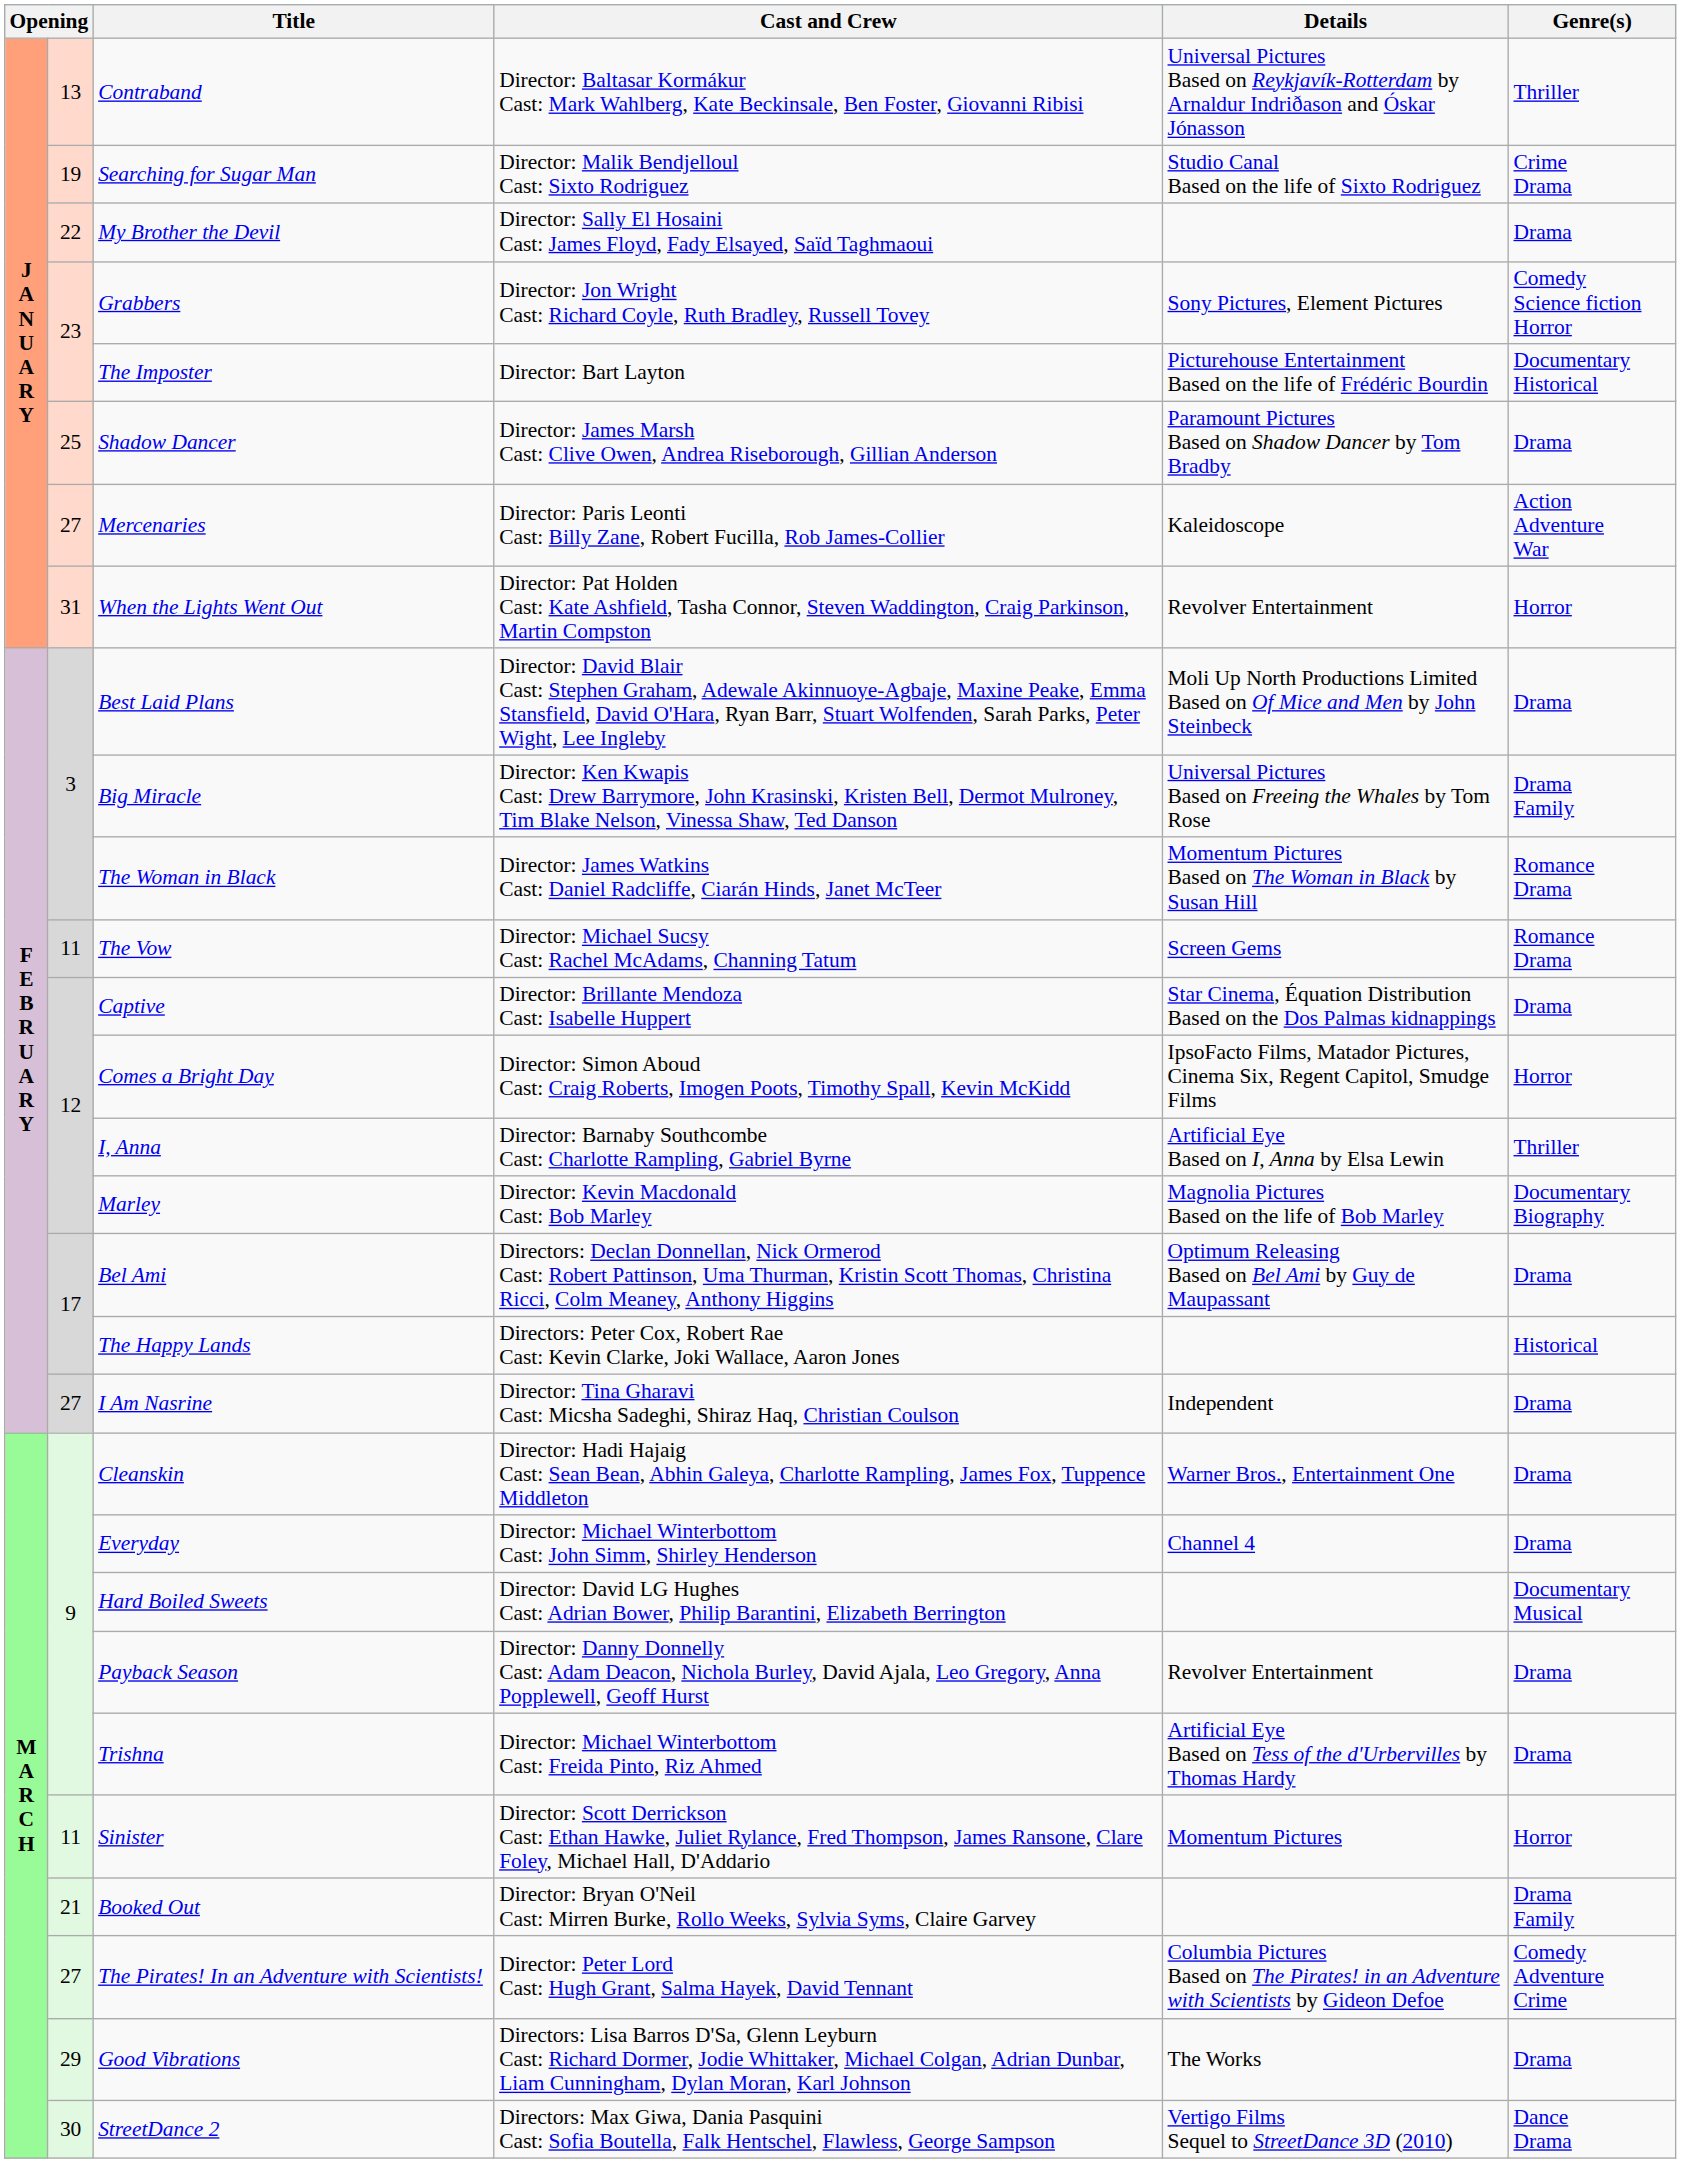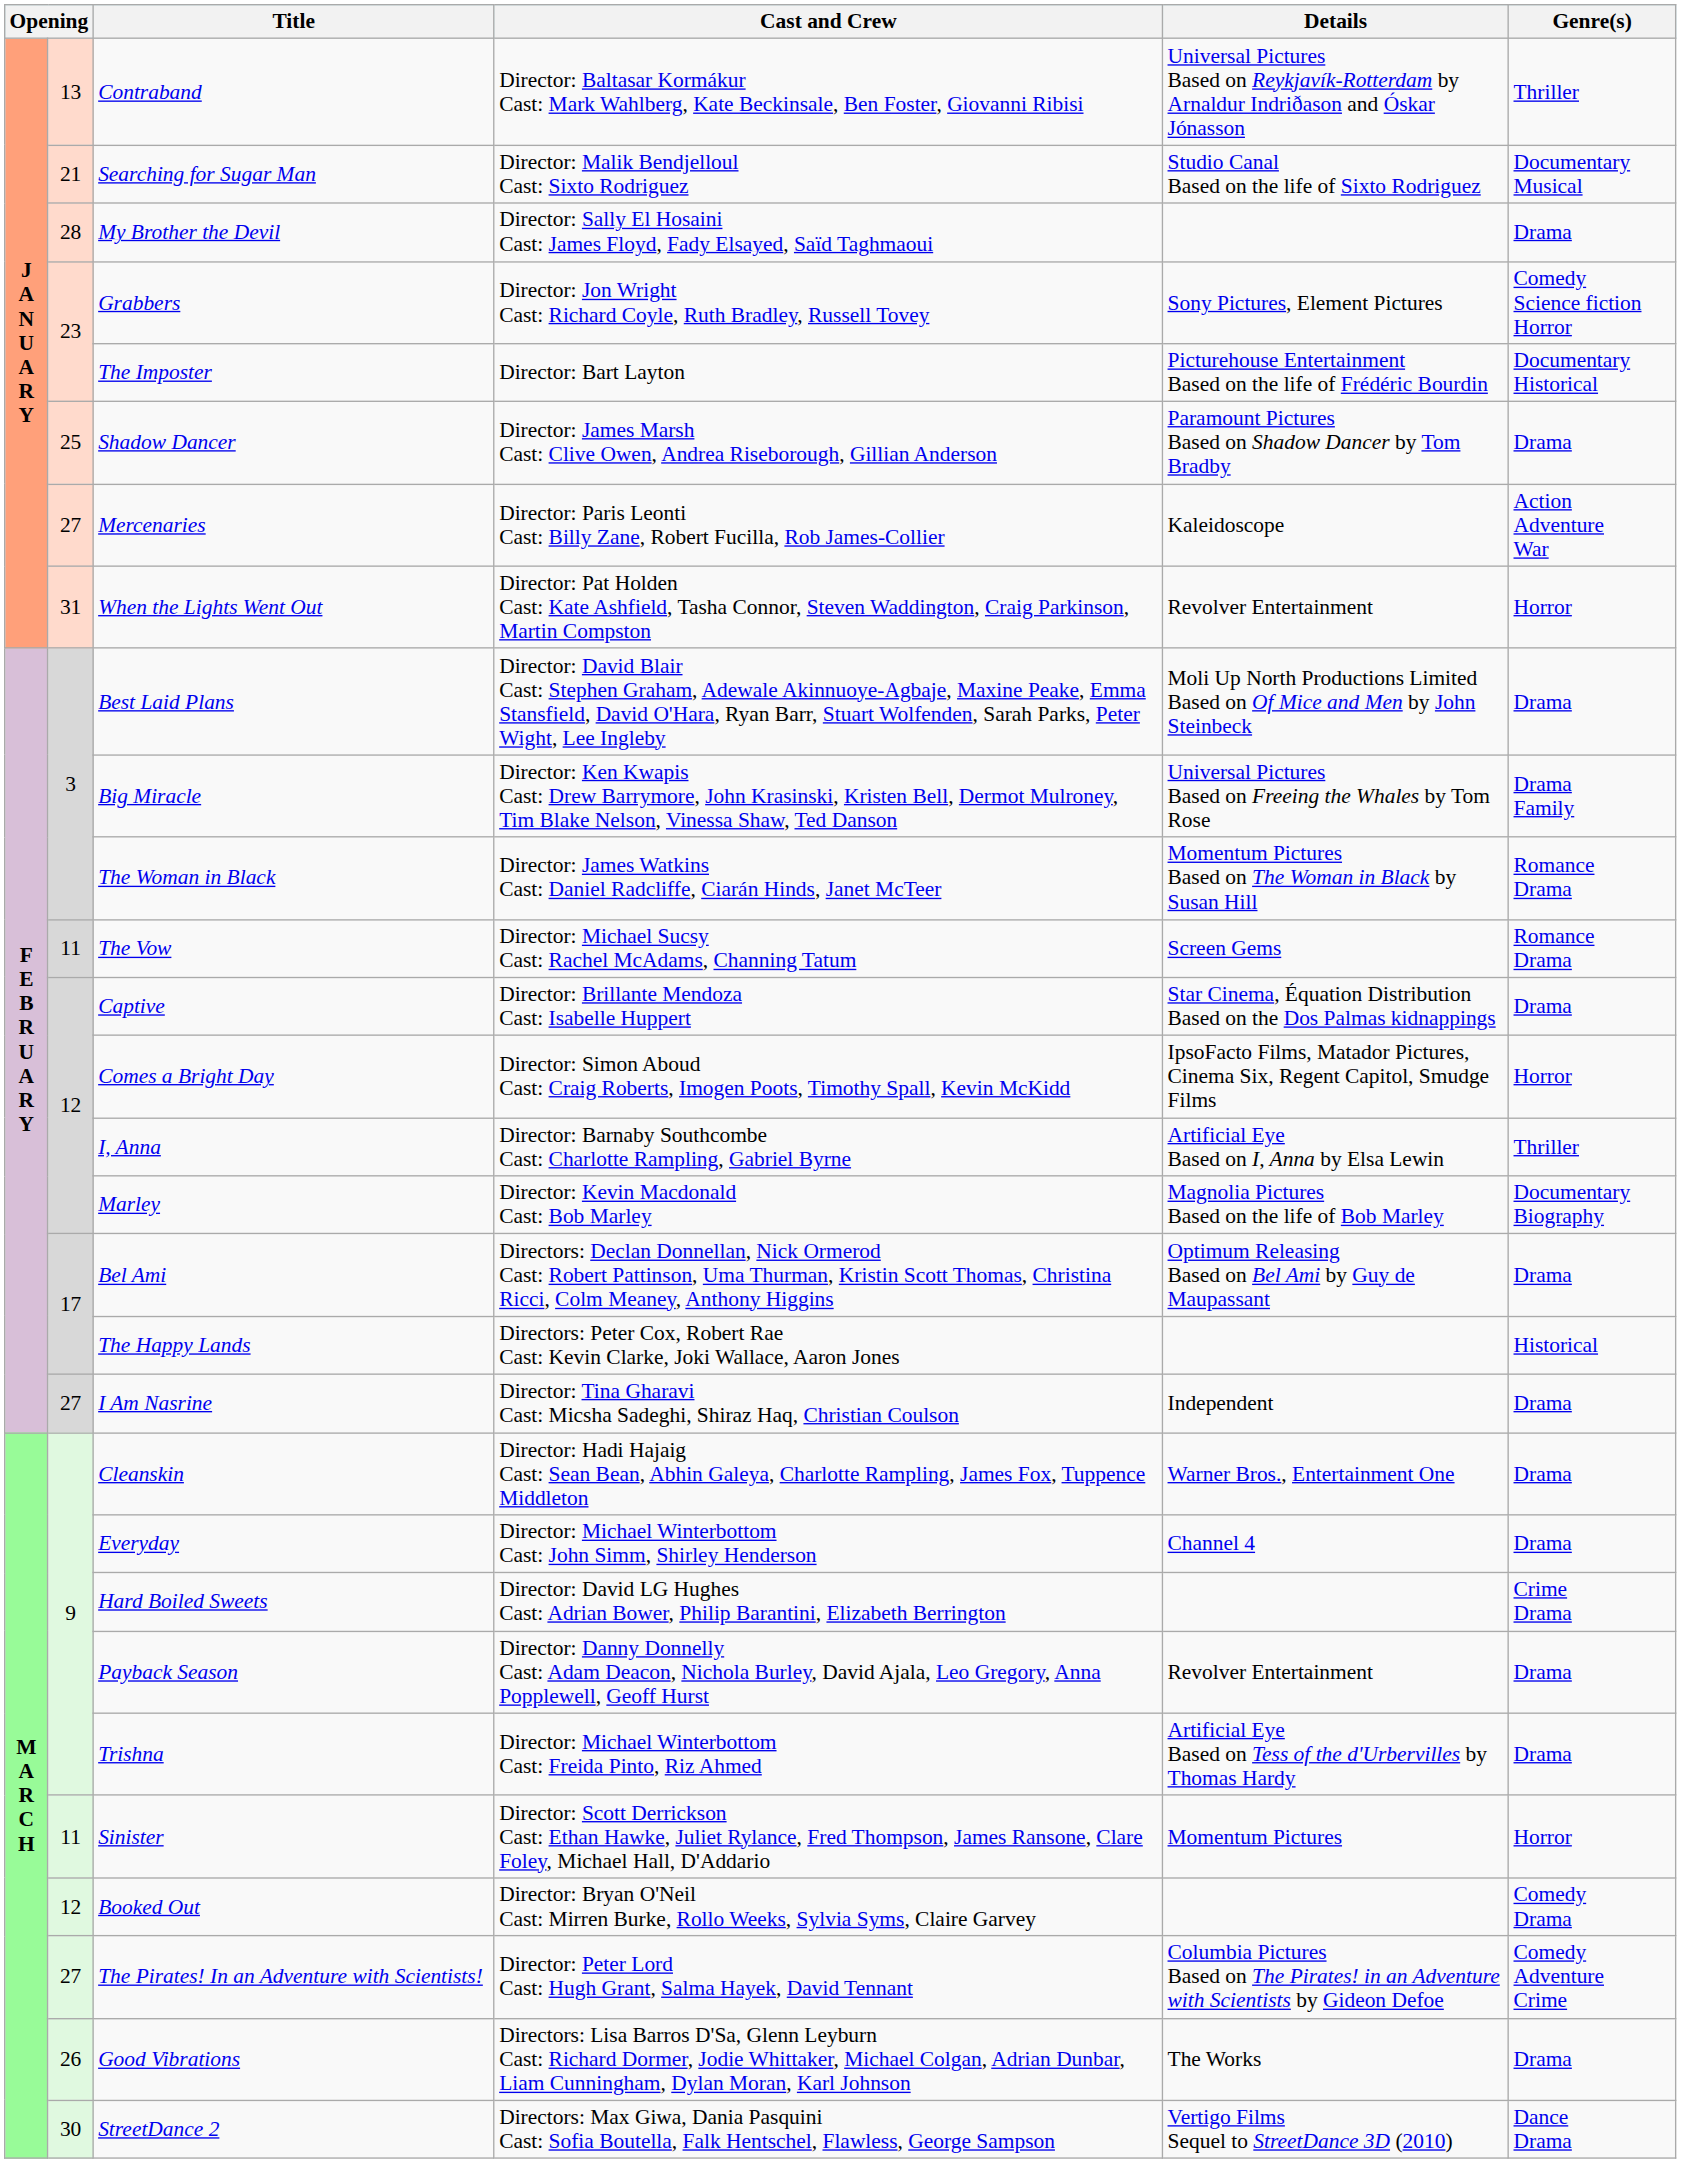(71, 173) 19 -> (71, 173) 21
(1543, 173) Crime Drama -> (1572, 173) Documentary Musical
(71, 232) 22 -> (71, 232) 28
(1572, 1601) Documentary Musical -> (1543, 1601) Crime Drama
(71, 1906) 21 -> (71, 1906) 12
(1544, 1906) Drama Family -> (1550, 1906) Comedy Drama
(71, 2058) 29 -> (71, 2058) 26
